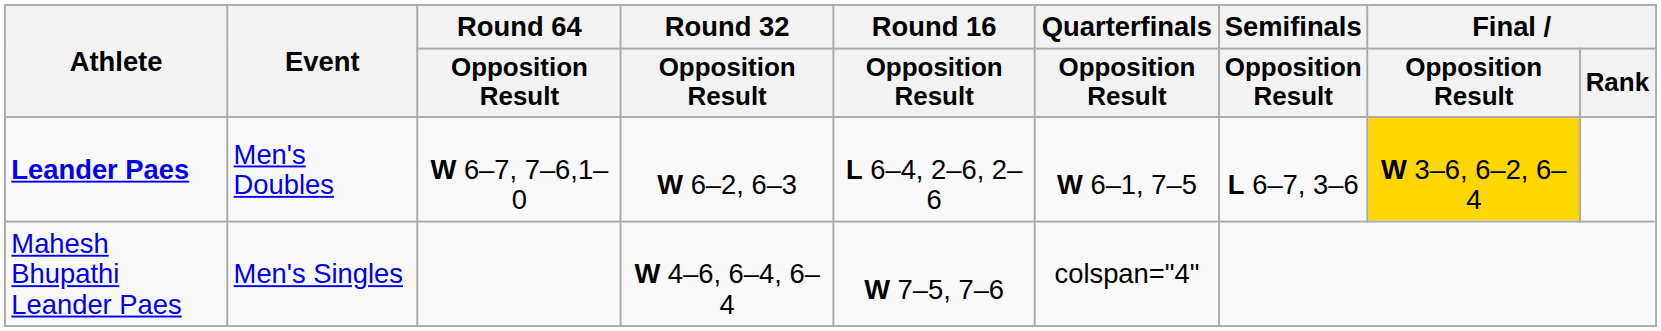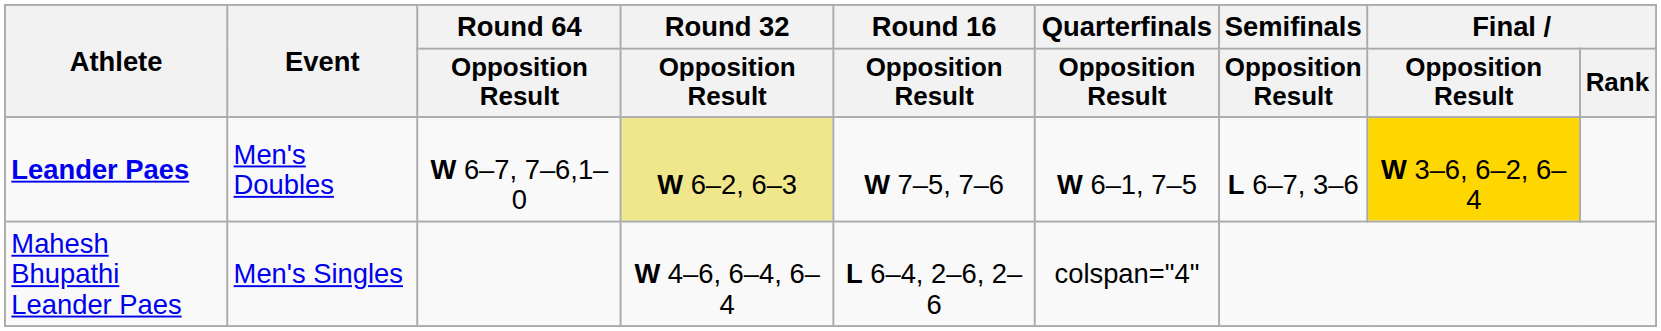(727, 185) no background -> (727, 185) khaki background
(934, 185) L 6–4, 2–6, 2–6 -> (934, 185) W 7–5, 7–6
(934, 289) W 7–5, 7–6 -> (934, 289) L 6–4, 2–6, 2–6
